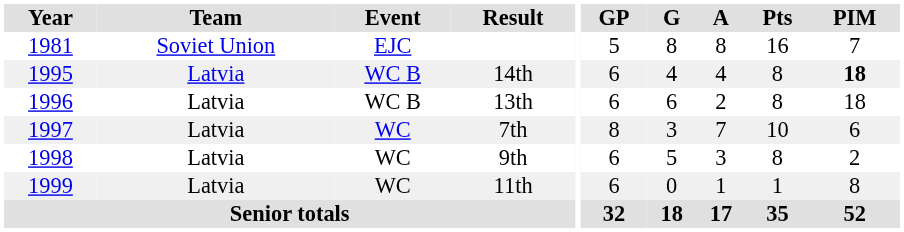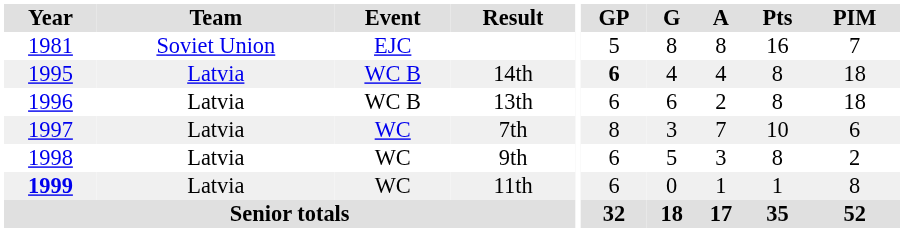(614, 73) normal -> (614, 73) bold
(855, 73) bold -> (855, 73) normal
(50, 185) normal -> (50, 185) bold
